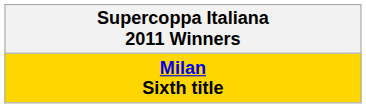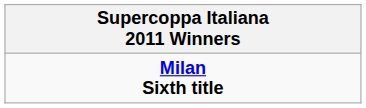(183, 78) gold background -> (183, 78) no background
